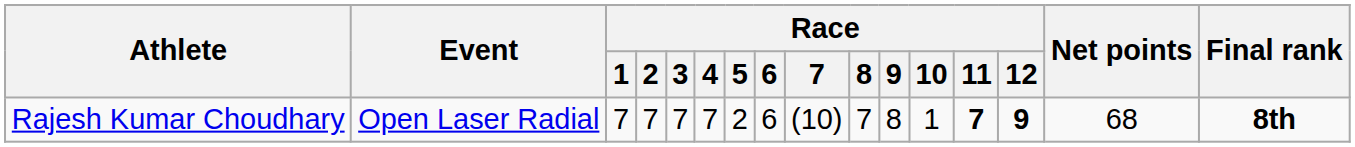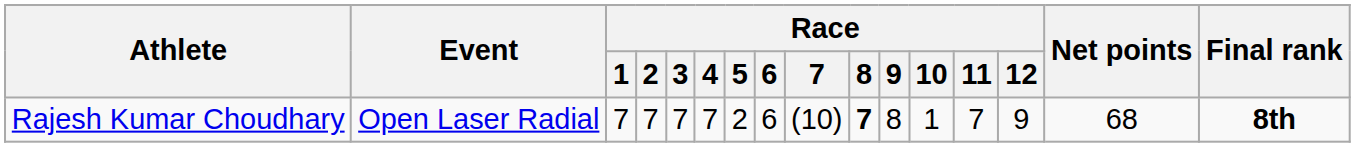(864, 120) normal -> (864, 120) bold
(976, 120) bold -> (976, 120) normal
(1021, 120) bold -> (1021, 120) normal
